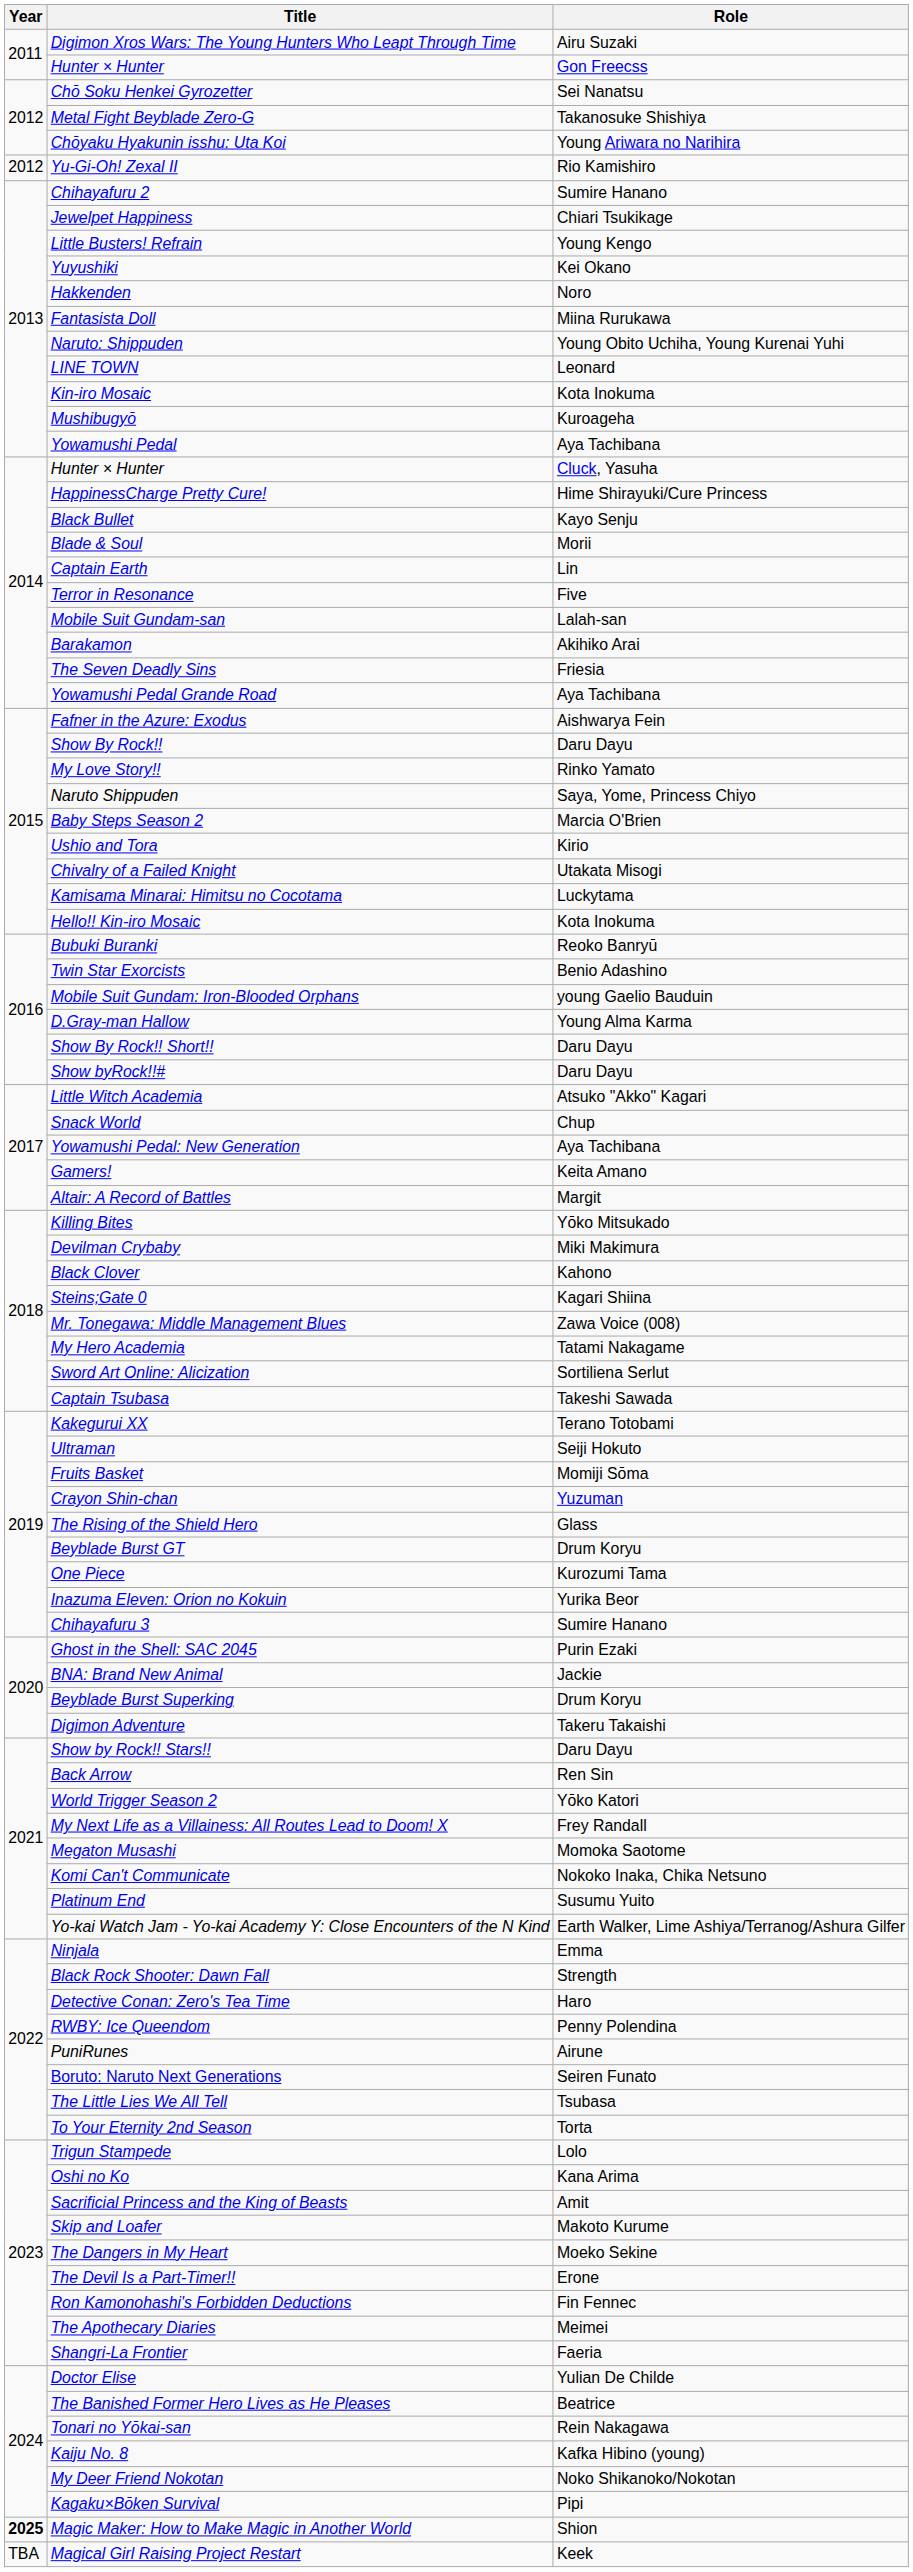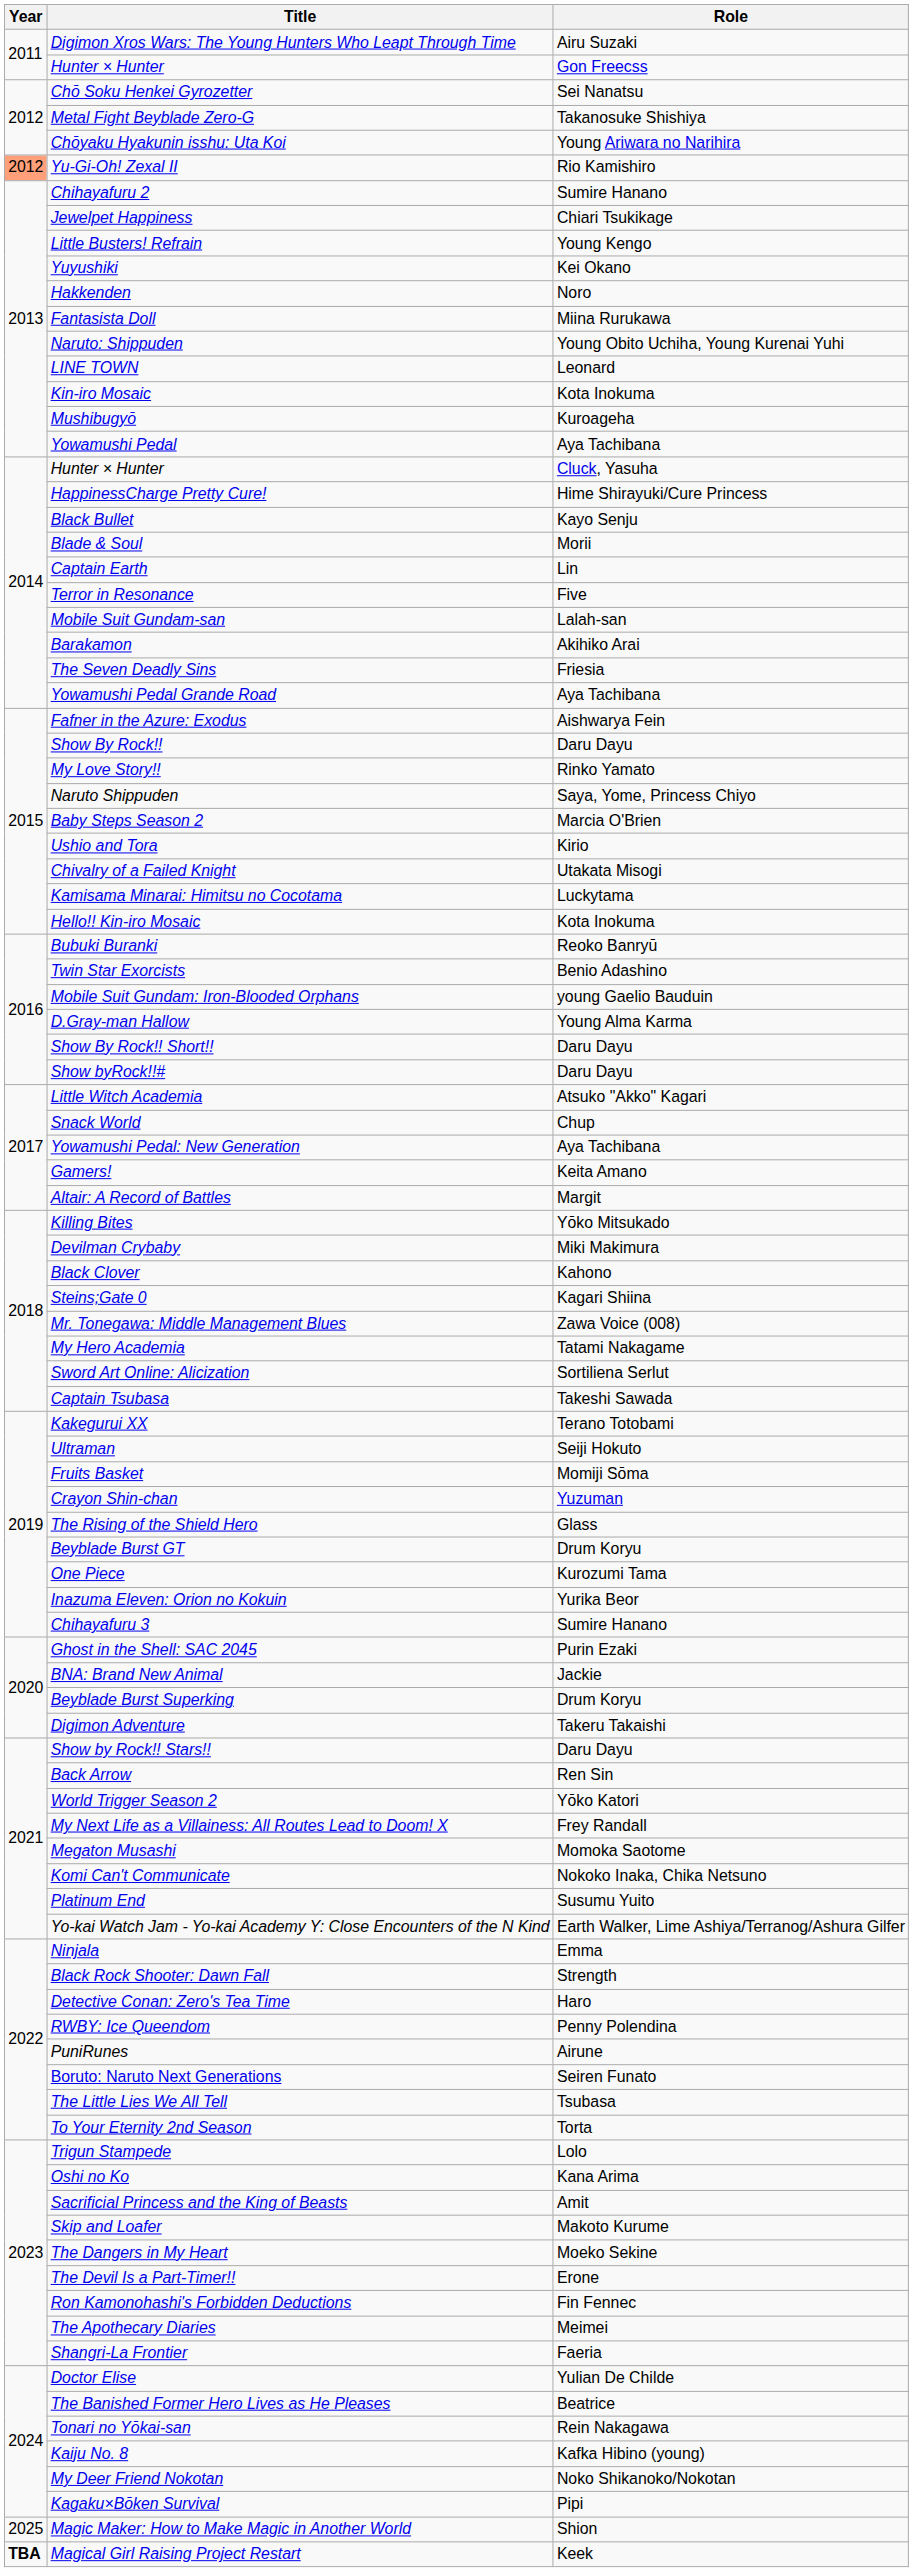(26, 167) no background -> (26, 167) lightsalmon background
(26, 2529) bold -> (26, 2529) normal
(24, 2554) normal -> (24, 2554) bold
